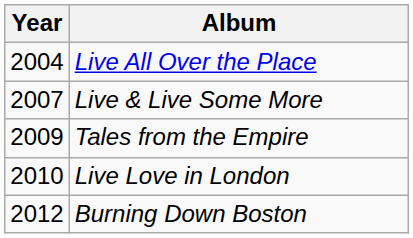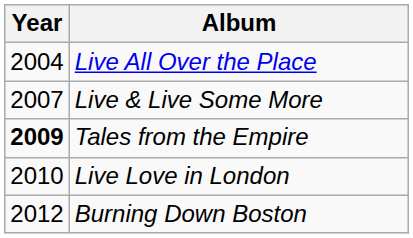(37, 137) normal -> (37, 137) bold
